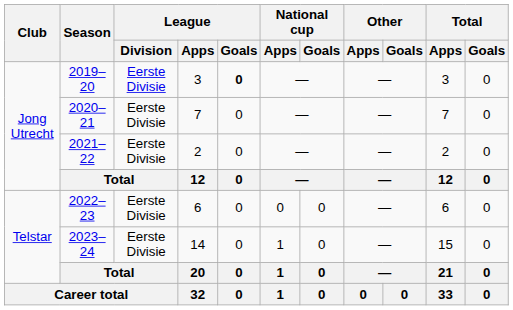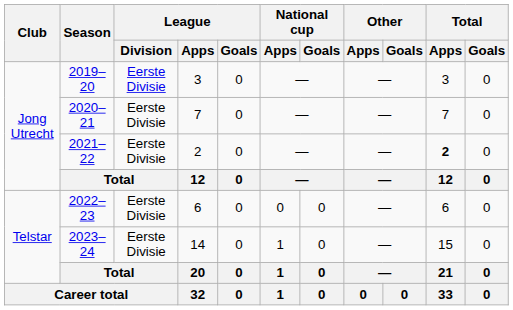(239, 79) bold -> (239, 79) normal
(446, 151) normal -> (446, 151) bold
